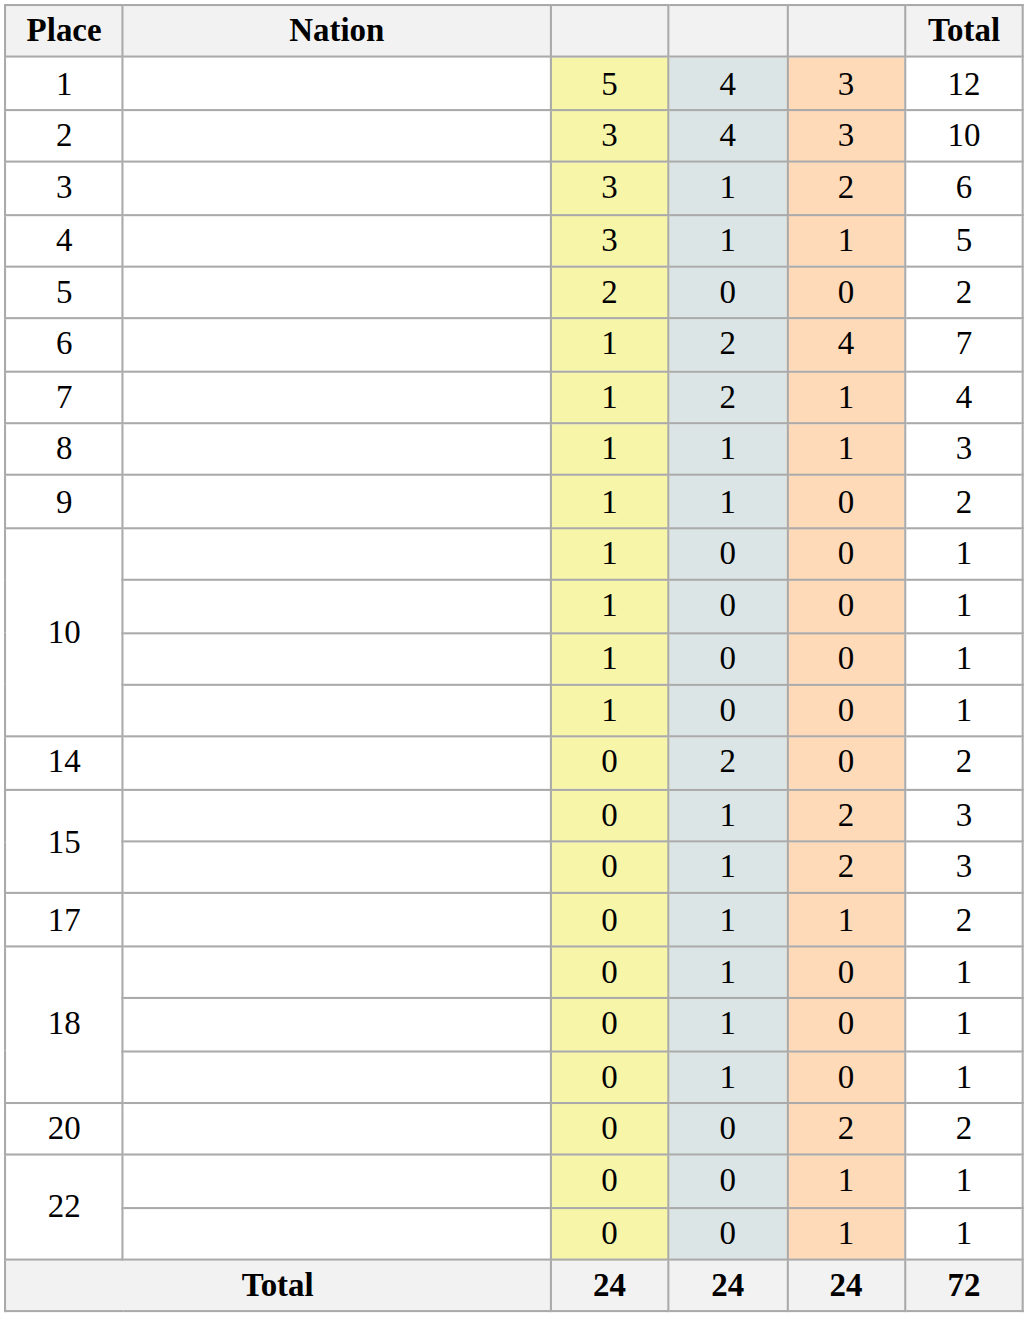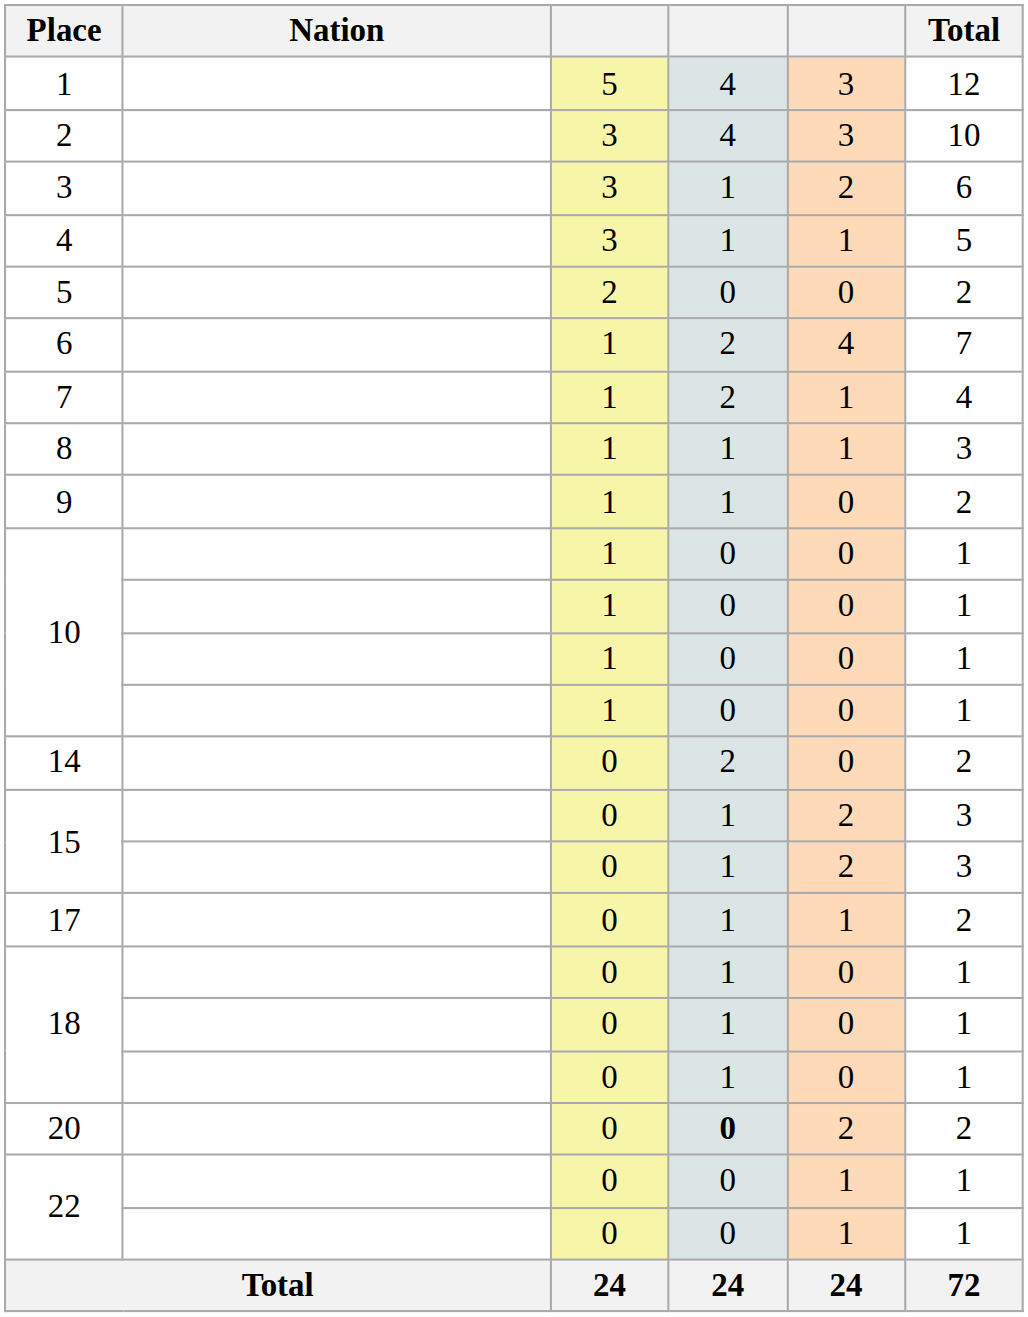(728, 1128) normal -> (728, 1128) bold
